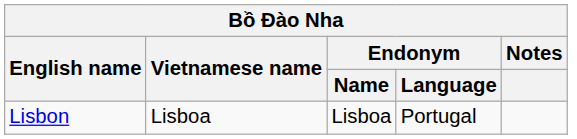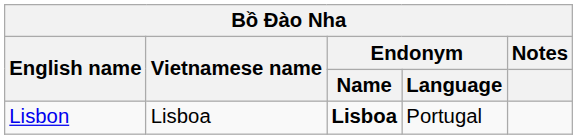(361, 117) normal -> (364, 117) bold
